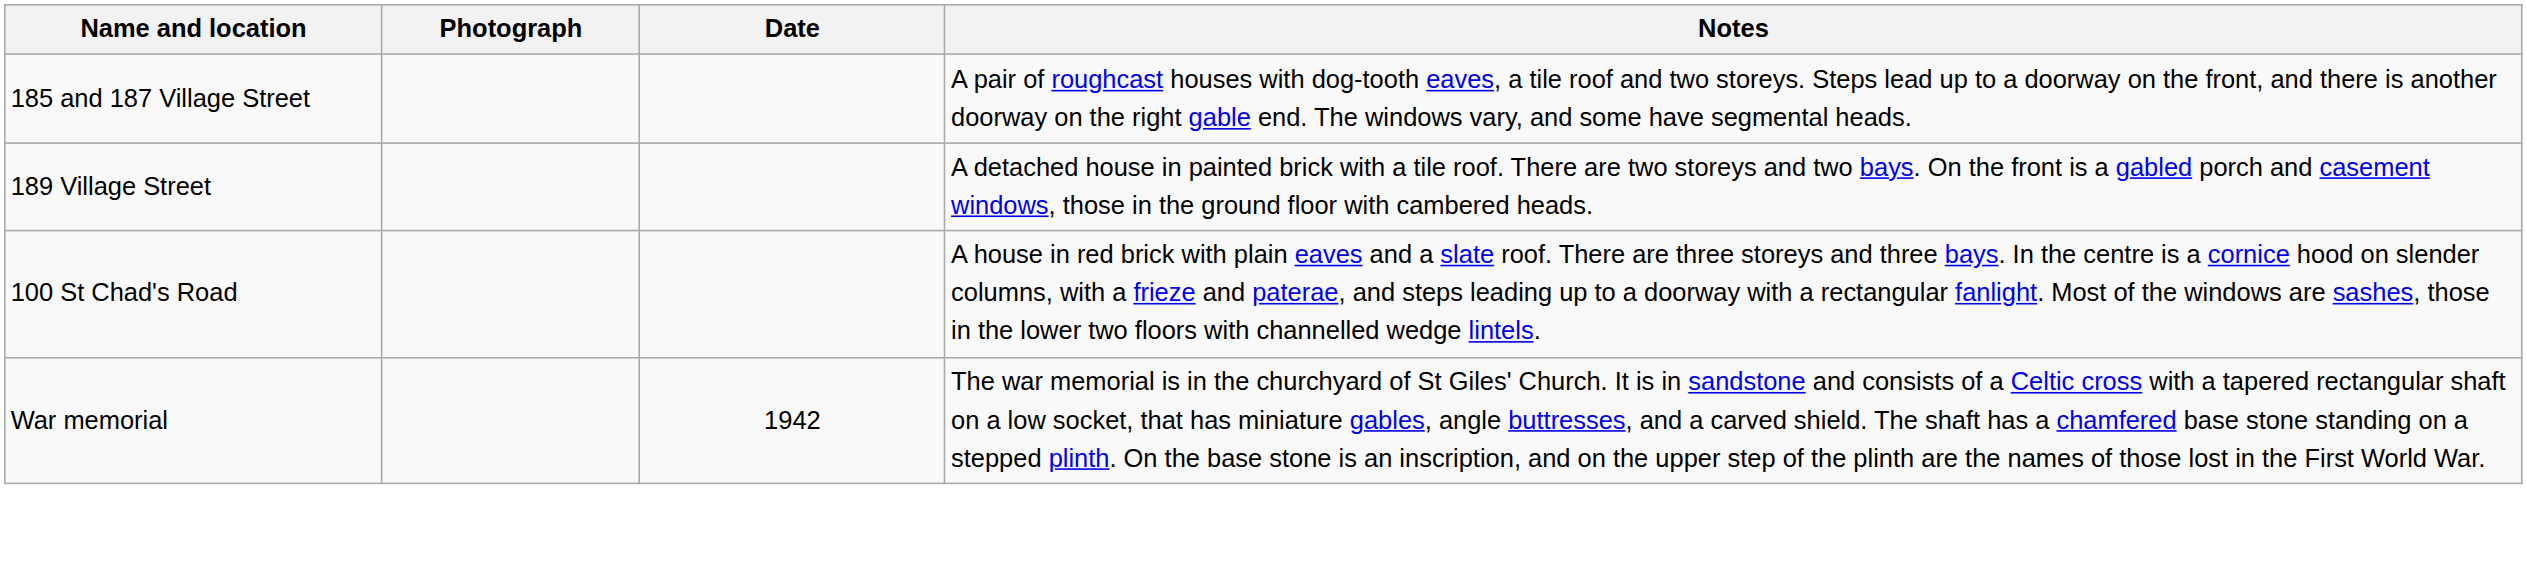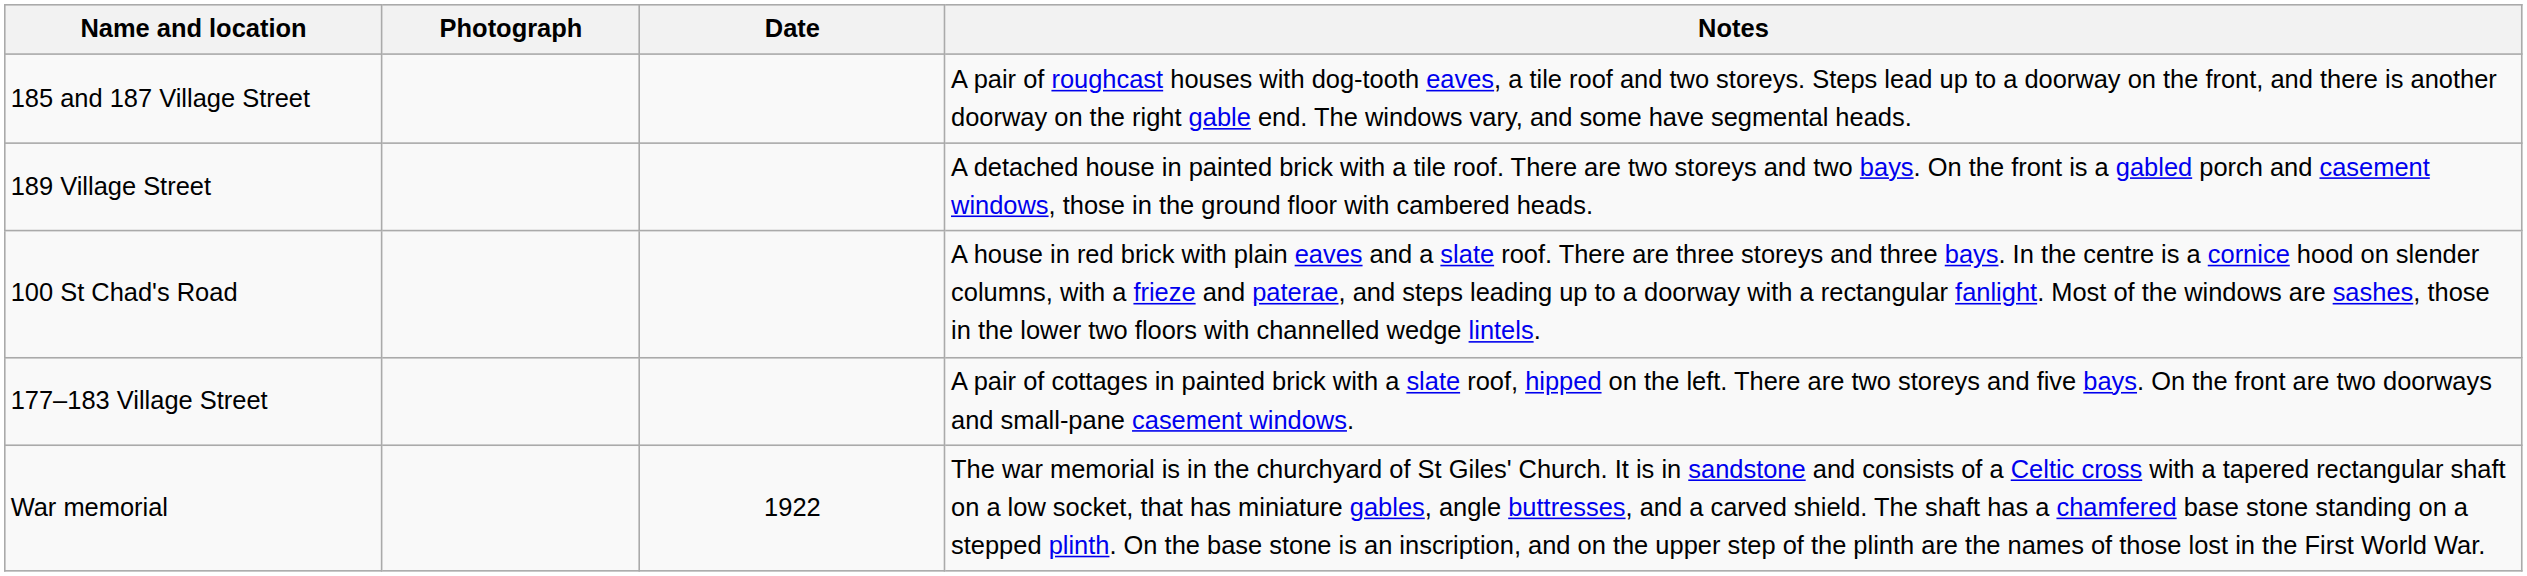+ row: (139, 400)
(792, 419) 1942 -> (792, 507) 1922
